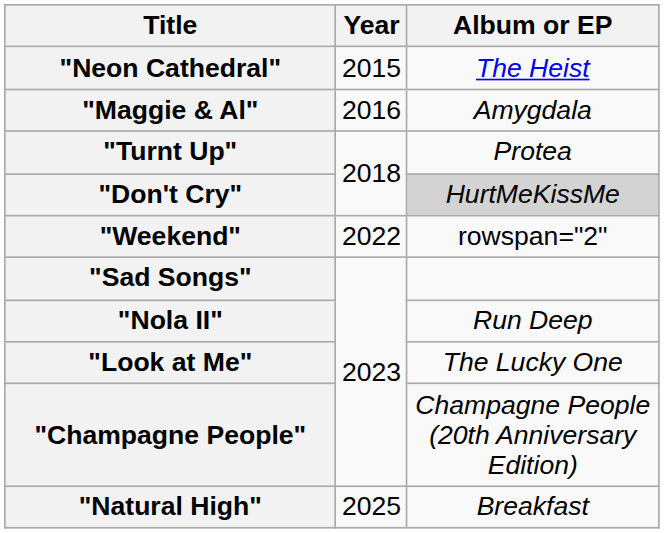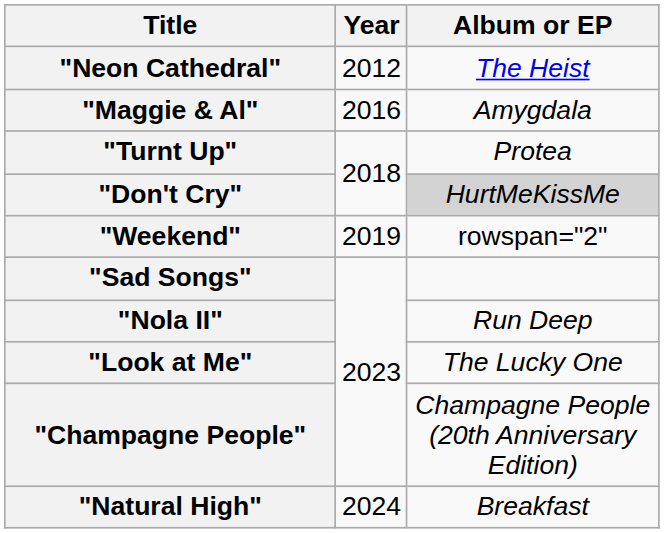(371, 67) 2015 -> (371, 67) 2012
(371, 236) 2022 -> (371, 236) 2019
(371, 506) 2025 -> (371, 506) 2024
